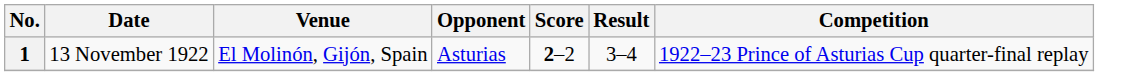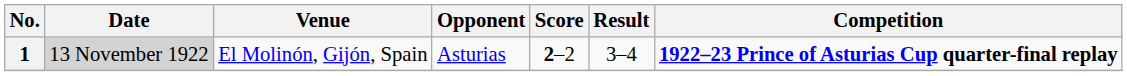(129, 53) no background -> (129, 53) lightgrey background
(874, 53) normal -> (888, 53) bold
